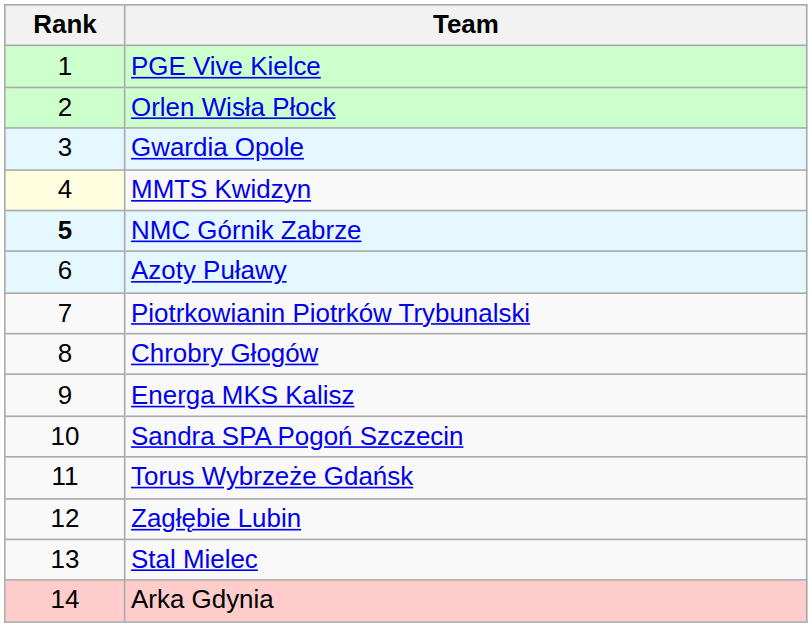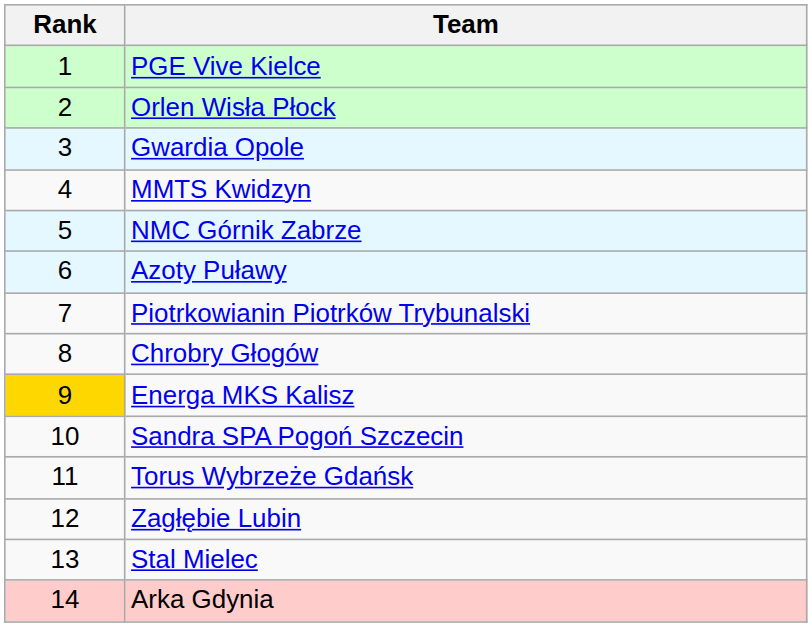(65, 189) lightyellow background -> (65, 189) no background
(65, 230) bold -> (65, 230) normal
(65, 395) no background -> (65, 395) gold background
